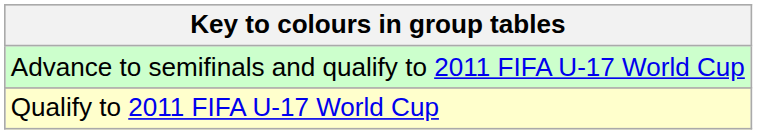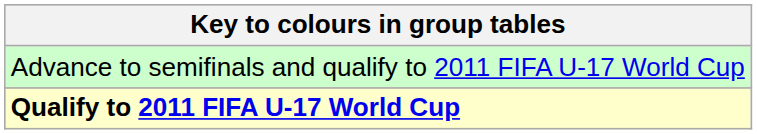(225, 107) normal -> (235, 107) bold
